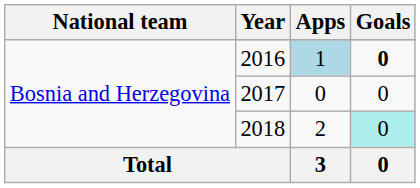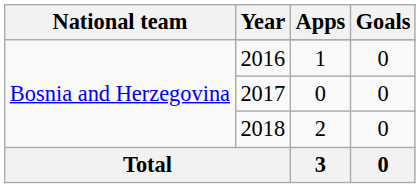(320, 57) lightblue background -> (320, 57) no background
(383, 57) bold -> (383, 57) normal
(383, 128) paleturquoise background -> (383, 128) no background
